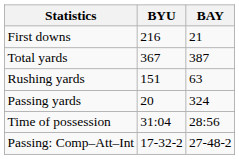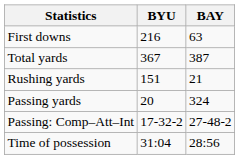(196, 36) 21 -> (196, 36) 63
(196, 79) 63 -> (196, 79) 21
rows swapped: (71, 143) <-> (59, 122)
